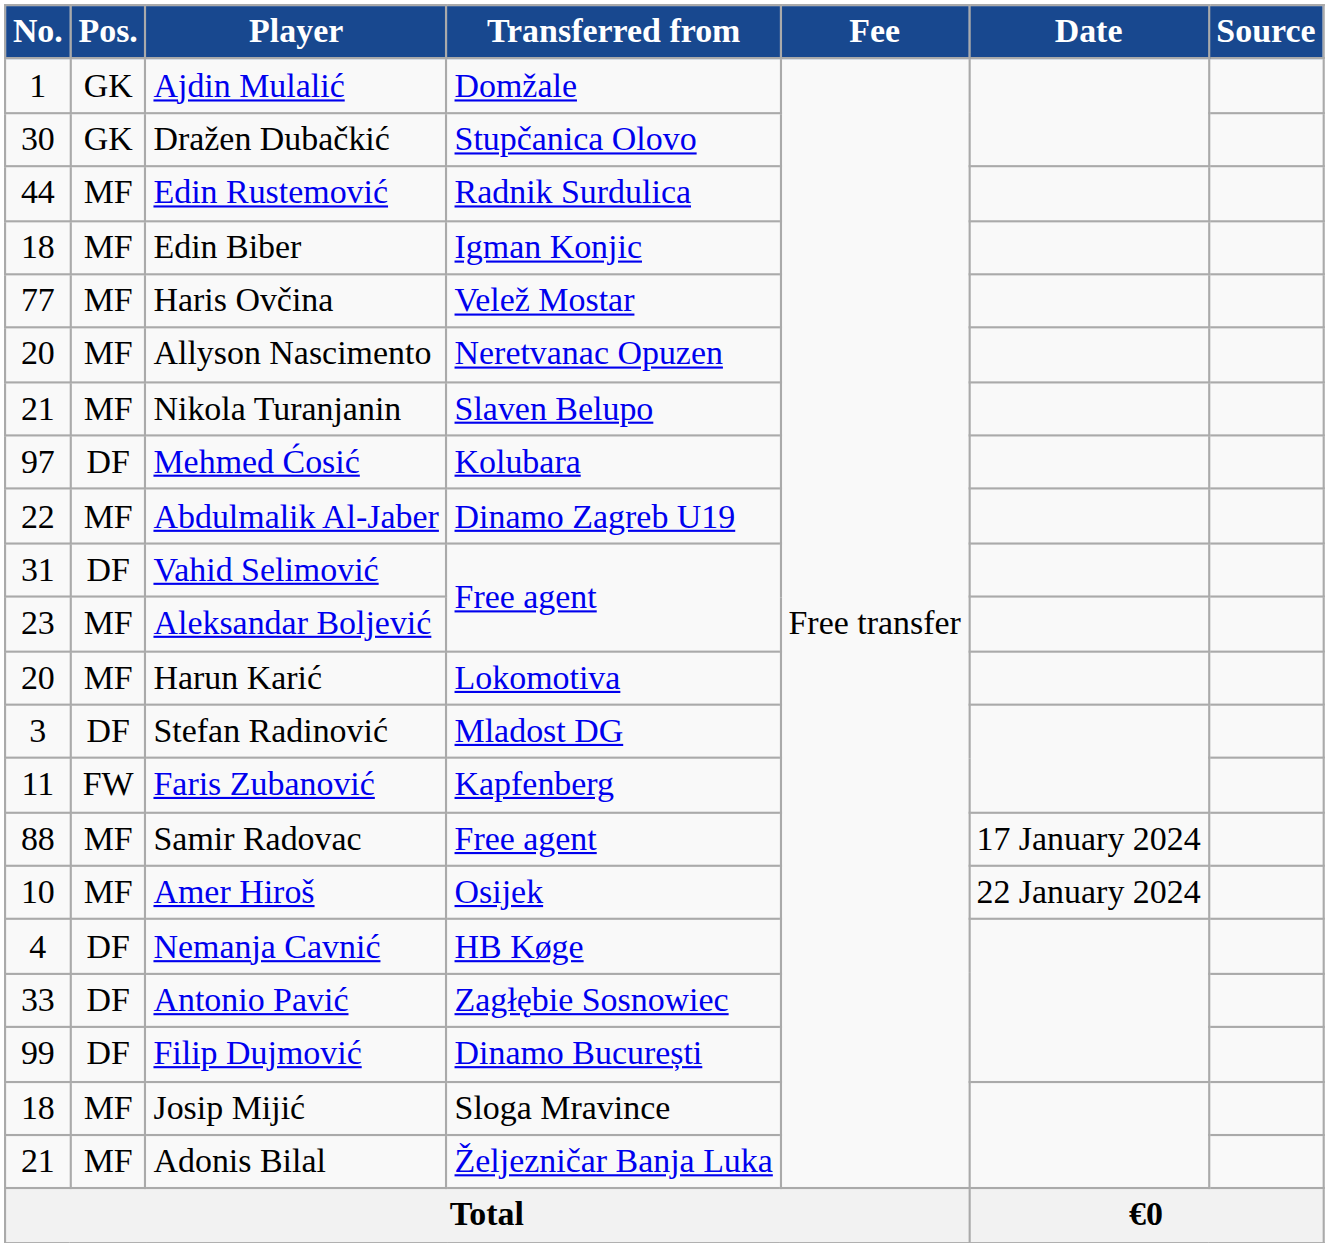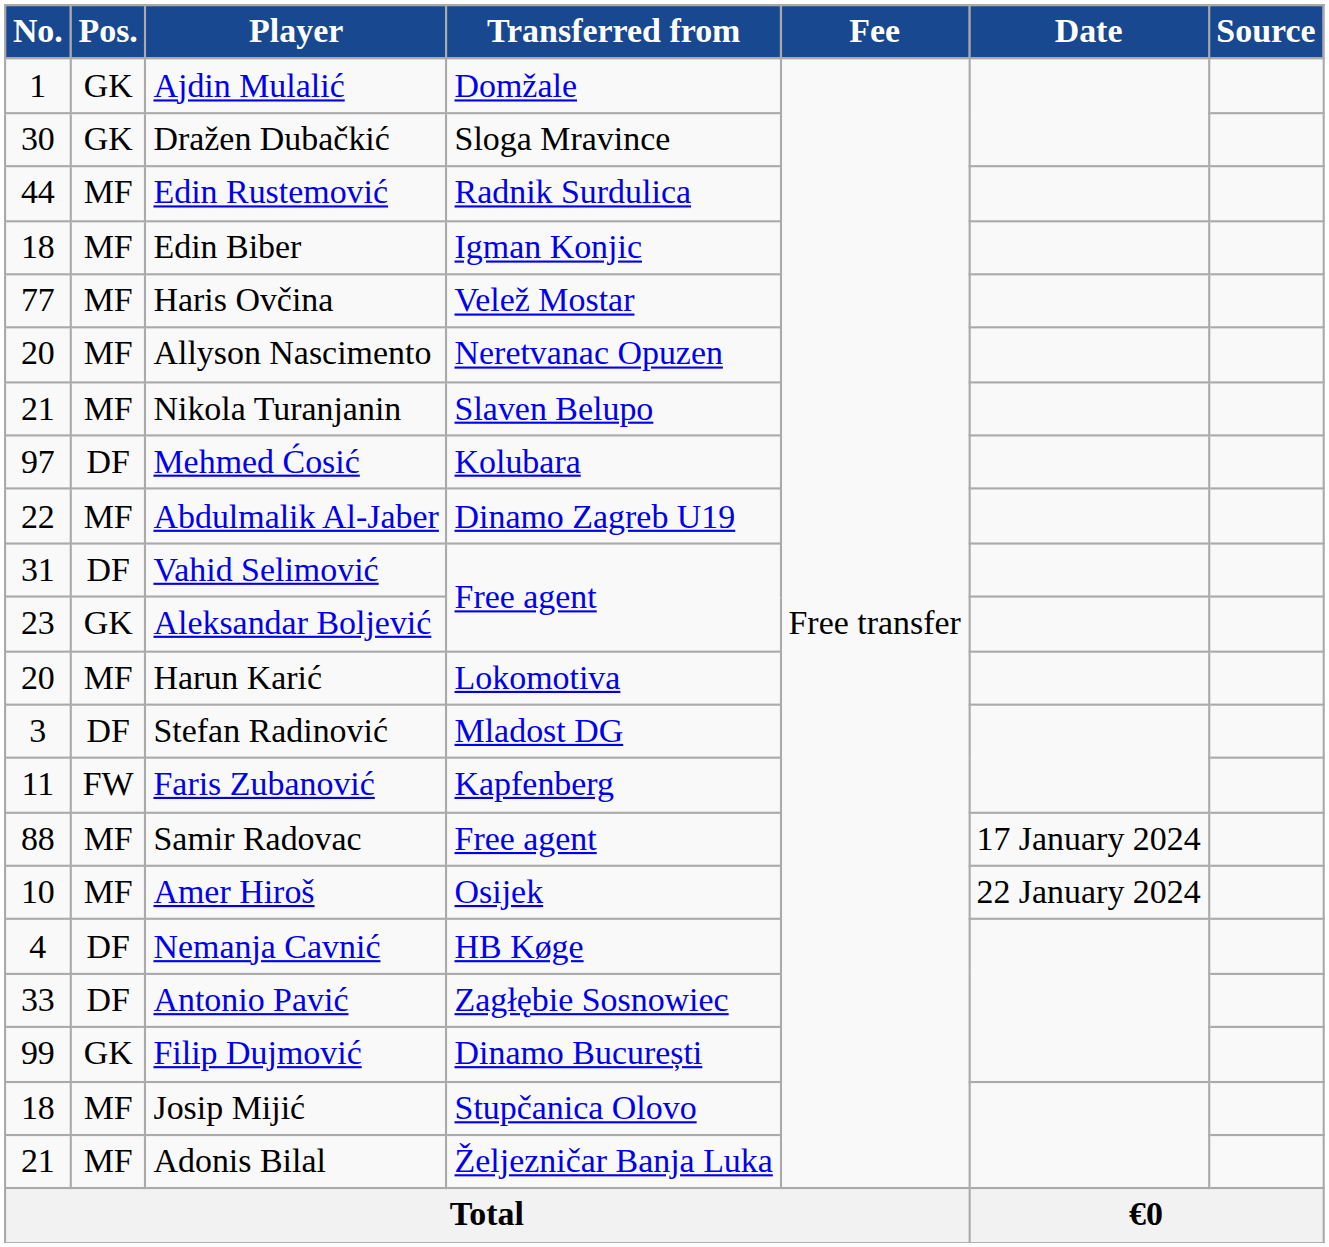(576, 138) Stupčanica Olovo -> (562, 138) Sloga Mravince
(108, 623) MF -> (108, 623) GK
(108, 1053) DF -> (108, 1053) GK
(562, 1107) Sloga Mravince -> (576, 1107) Stupčanica Olovo
